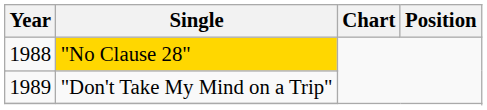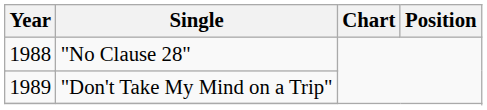(126, 53) gold background -> (126, 53) no background
